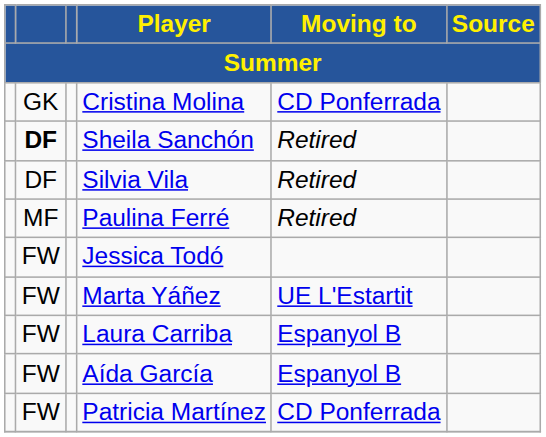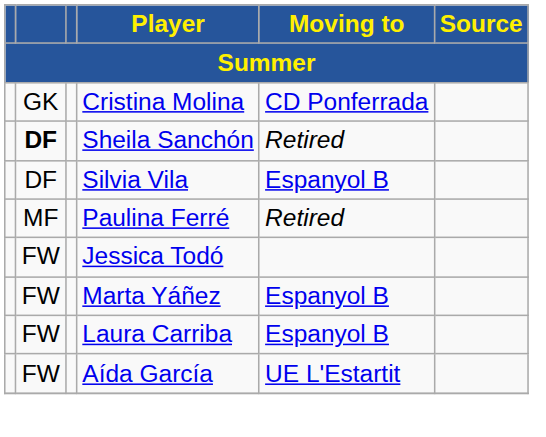(317, 179) Retired -> (327, 179) Espanyol B
(345, 295) UE L'Estartit -> (327, 295) Espanyol B
(339, 373) Espanyol B -> (333, 373) UE L'Estartit
- row: (174, 412)
